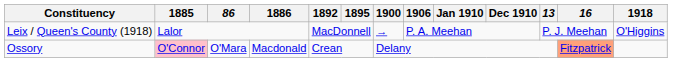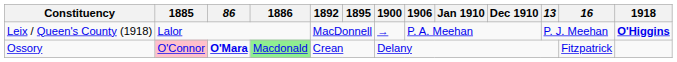(640, 31) normal -> (644, 31) bold
(228, 48) normal -> (229, 48) bold
(279, 48) no background -> (280, 48) lightgreen background
(586, 48) lightsalmon background -> (587, 48) no background
